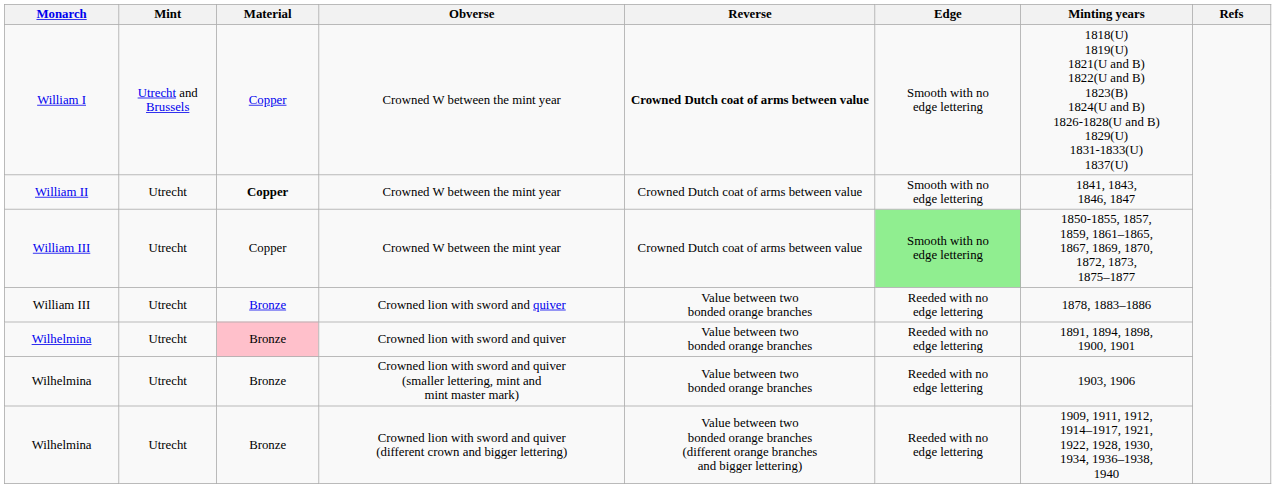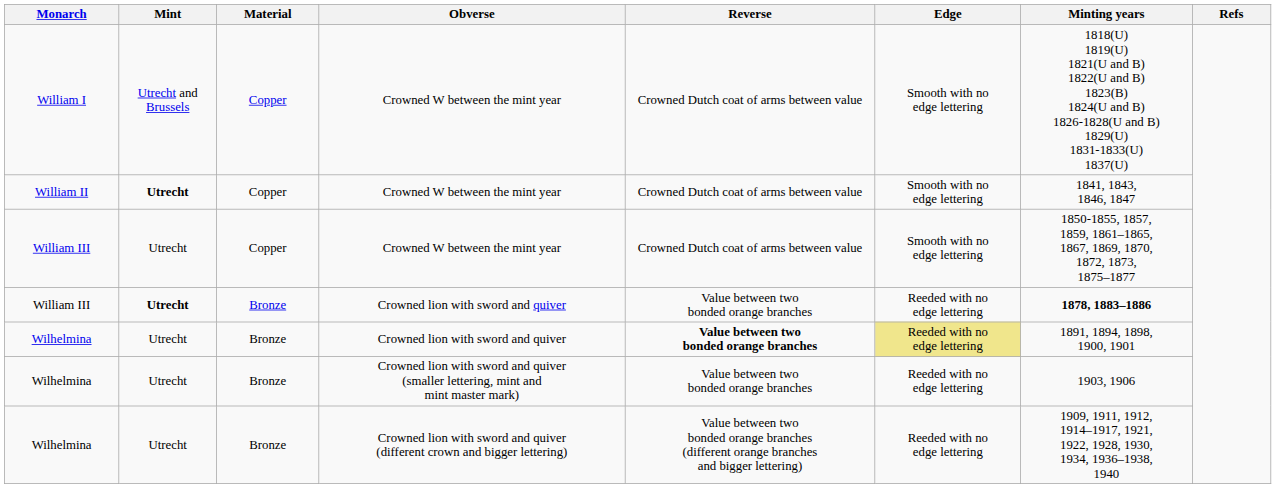(750, 99) bold -> (750, 99) normal
(168, 192) normal -> (168, 192) bold
(268, 192) bold -> (268, 192) normal
(948, 248) lightgreen background -> (948, 248) no background
(168, 304) normal -> (168, 304) bold
(1106, 304) normal -> (1106, 304) bold
(268, 339) pink background -> (268, 339) no background
(750, 339) normal -> (750, 339) bold
(948, 339) no background -> (948, 339) khaki background
